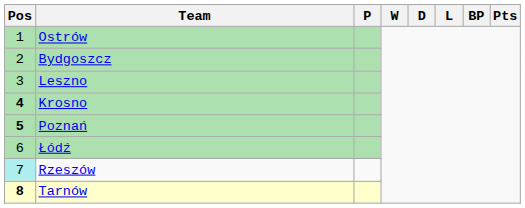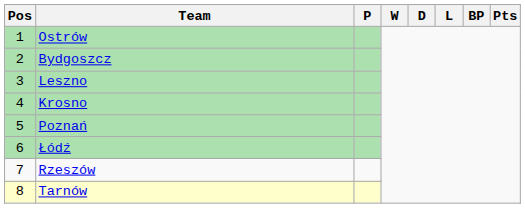(20, 104) bold -> (20, 104) normal
(20, 126) bold -> (20, 126) normal
(20, 170) paleturquoise background -> (20, 170) no background
(20, 192) bold -> (20, 192) normal
